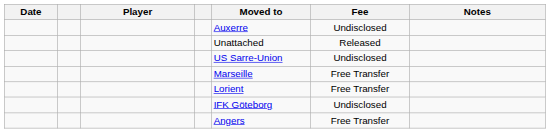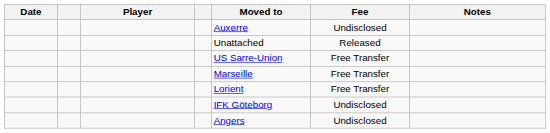(360, 58) Undisclosed -> (360, 58) Free Transfer
(360, 120) Free Transfer -> (360, 120) Undisclosed
